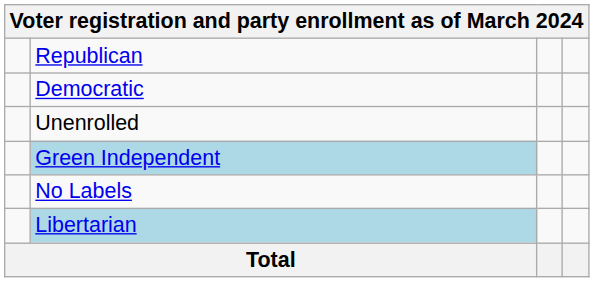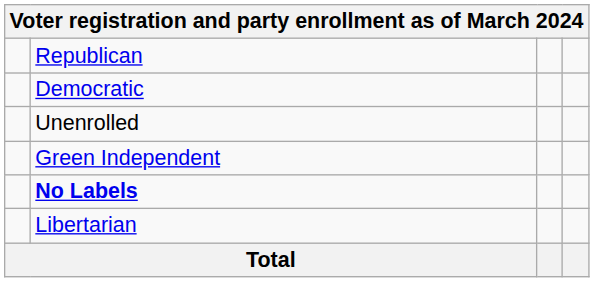(128, 157) lightblue background -> (128, 157) no background
(84, 191) normal -> (87, 191) bold
(86, 225) lightblue background -> (86, 225) no background
